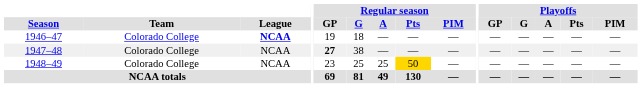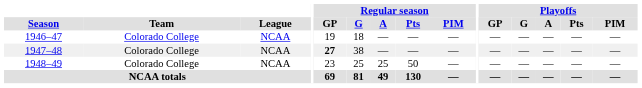(275, 37) bold -> (275, 37) normal
(413, 63) gold background -> (413, 63) no background
